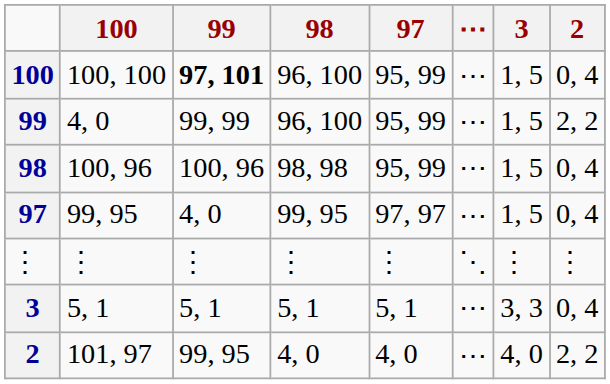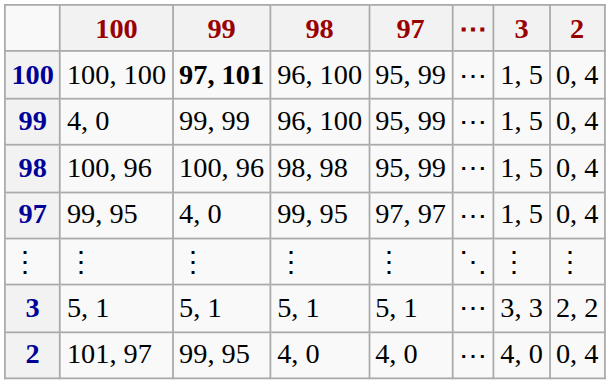(577, 121) 2, 2 -> (577, 121) 0, 4
(577, 307) 0, 4 -> (577, 307) 2, 2
(577, 354) 2, 2 -> (577, 354) 0, 4
